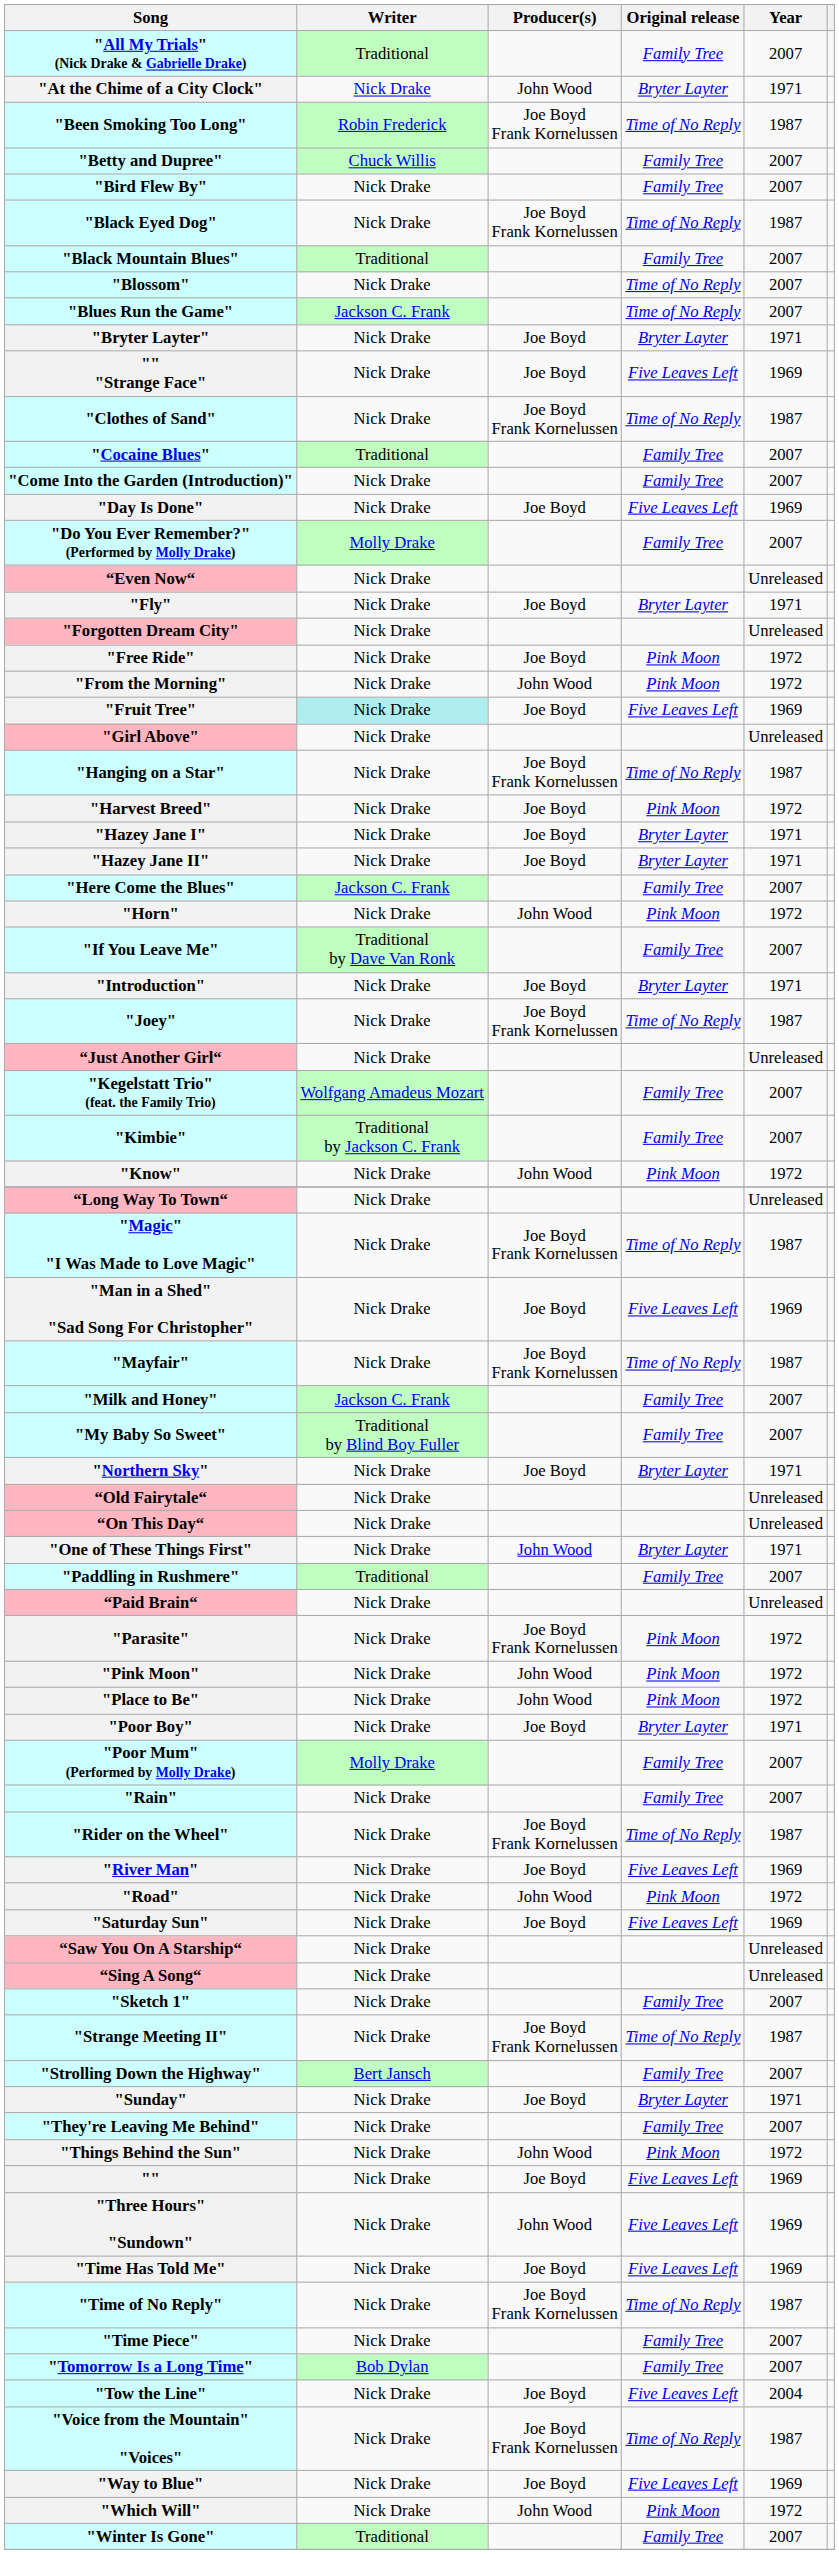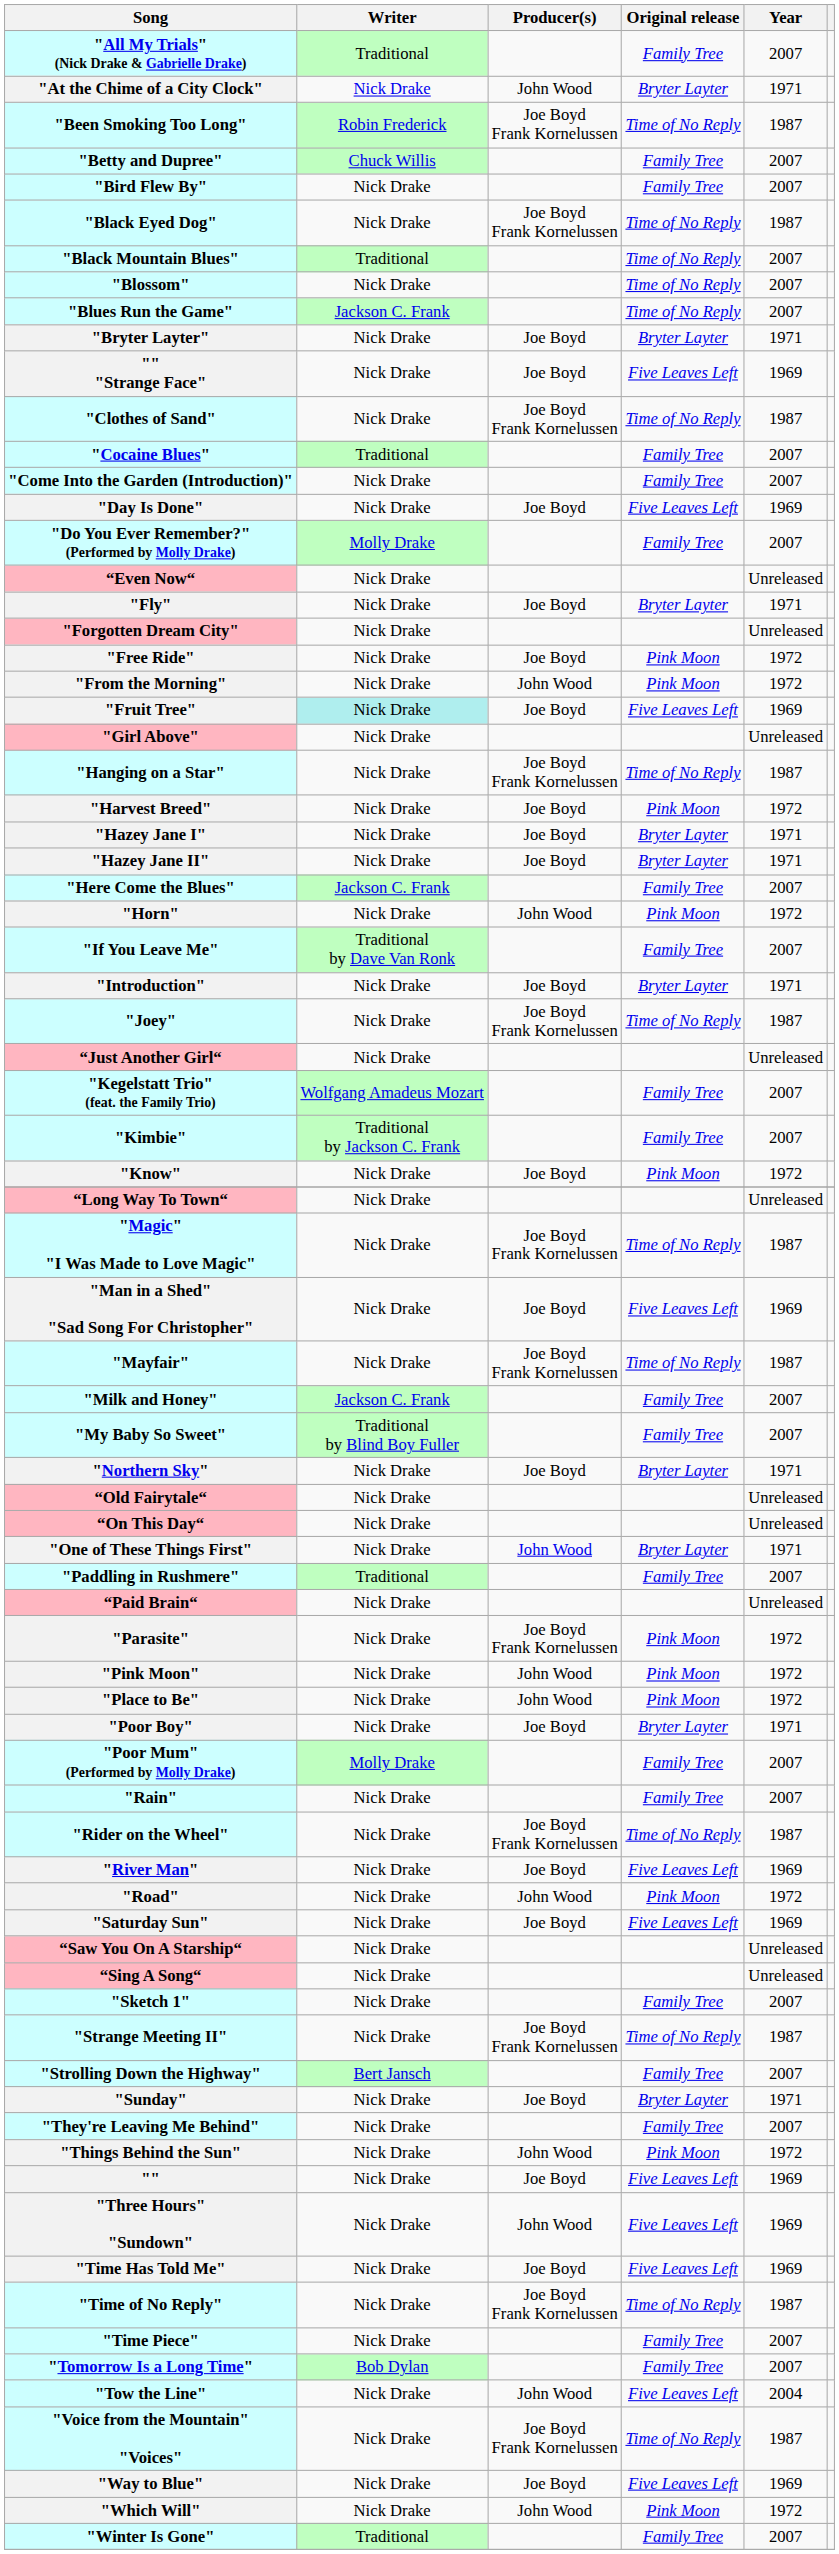(683, 258) Family Tree -> (683, 258) Time of No Reply
(555, 1173) John Wood -> (555, 1173) Joe Boyd
(555, 2393) Joe Boyd -> (555, 2393) John Wood
